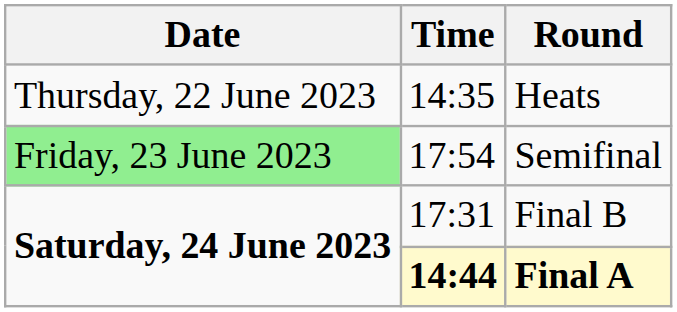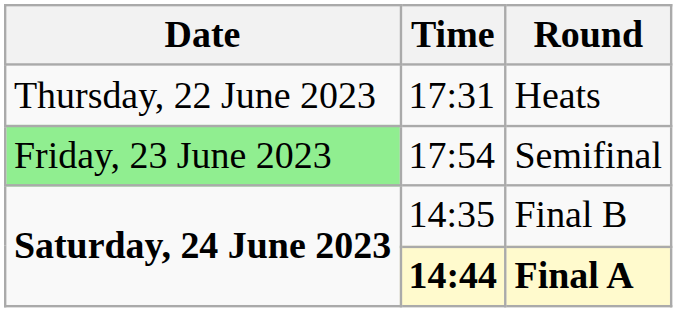(452, 94) 14:35 -> (452, 94) 17:31
(452, 214) 17:31 -> (452, 214) 14:35
